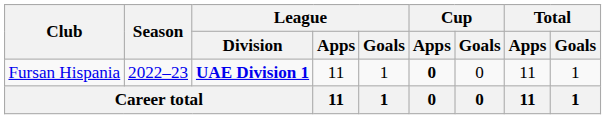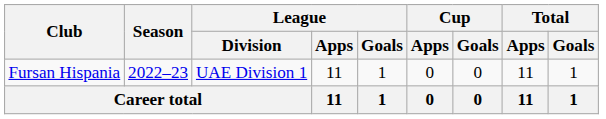(253, 72) bold -> (252, 72) normal
(432, 72) bold -> (430, 72) normal
